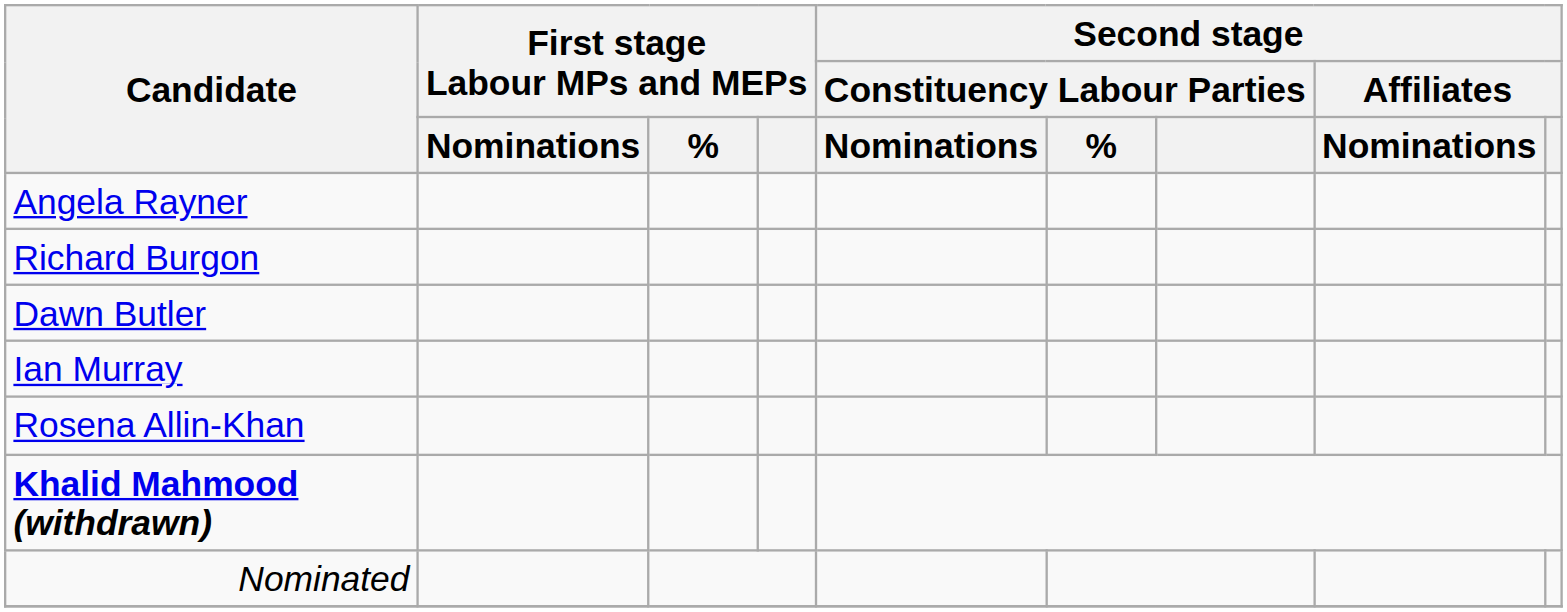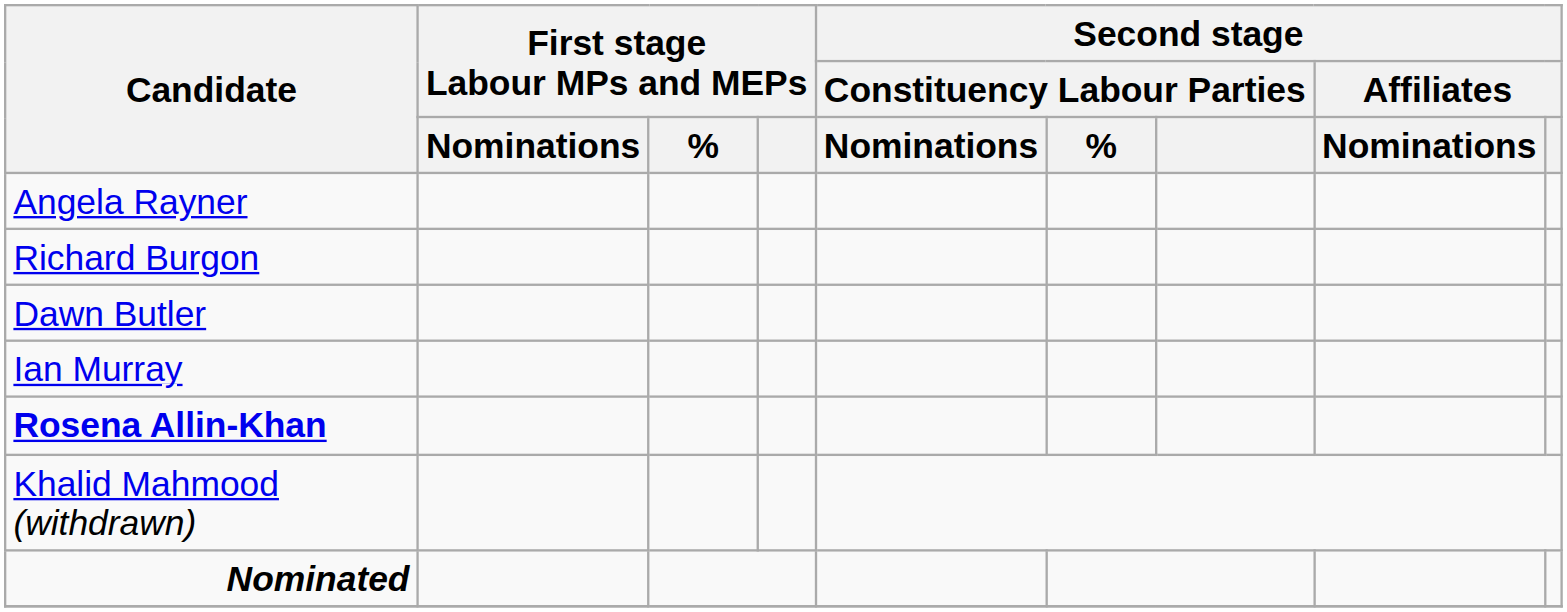(159, 426) normal -> (170, 426) bold
(156, 502) bold -> (146, 502) normal
(324, 578) normal -> (318, 578) bold
